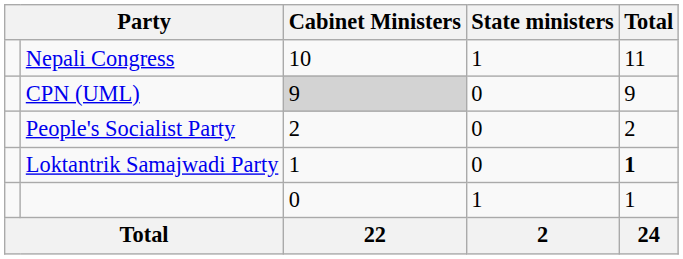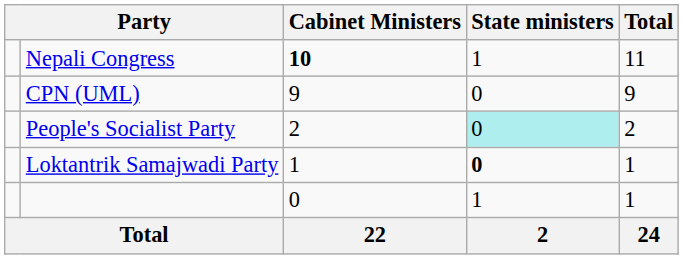(300, 57) normal -> (300, 57) bold
(294, 93) lightgrey background -> (294, 93) no background
(477, 128) no background -> (477, 128) paleturquoise background
(477, 164) normal -> (477, 164) bold
(630, 164) bold -> (630, 164) normal
